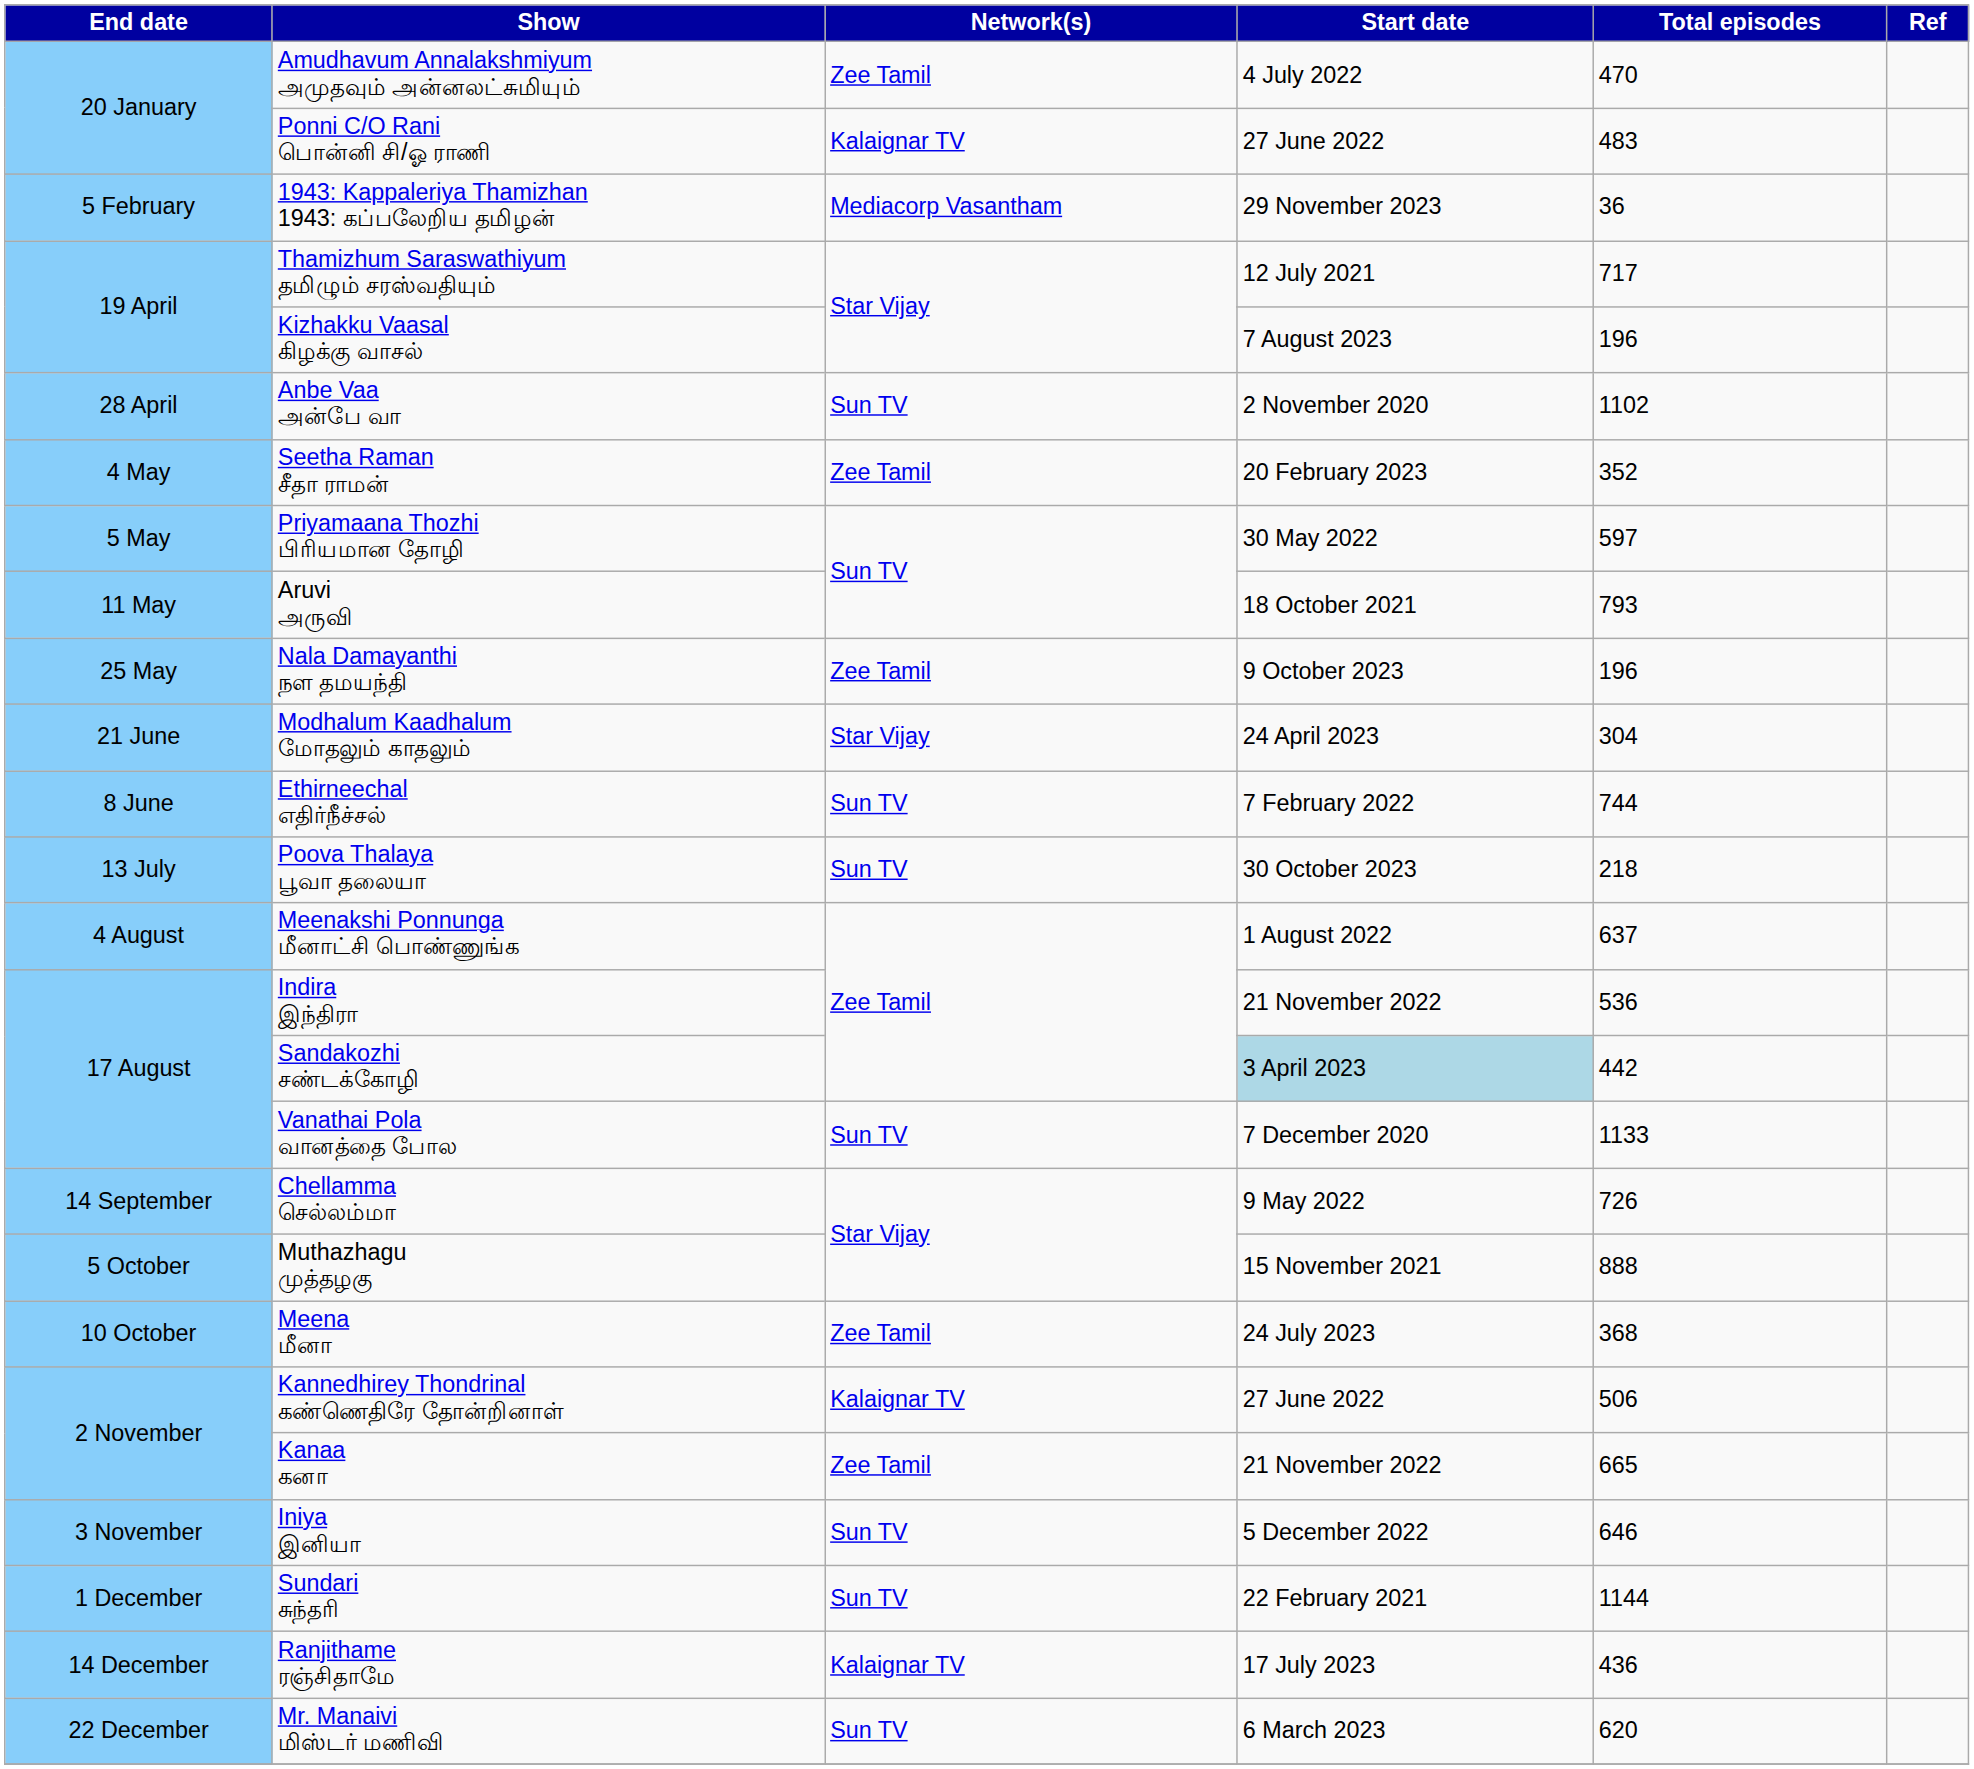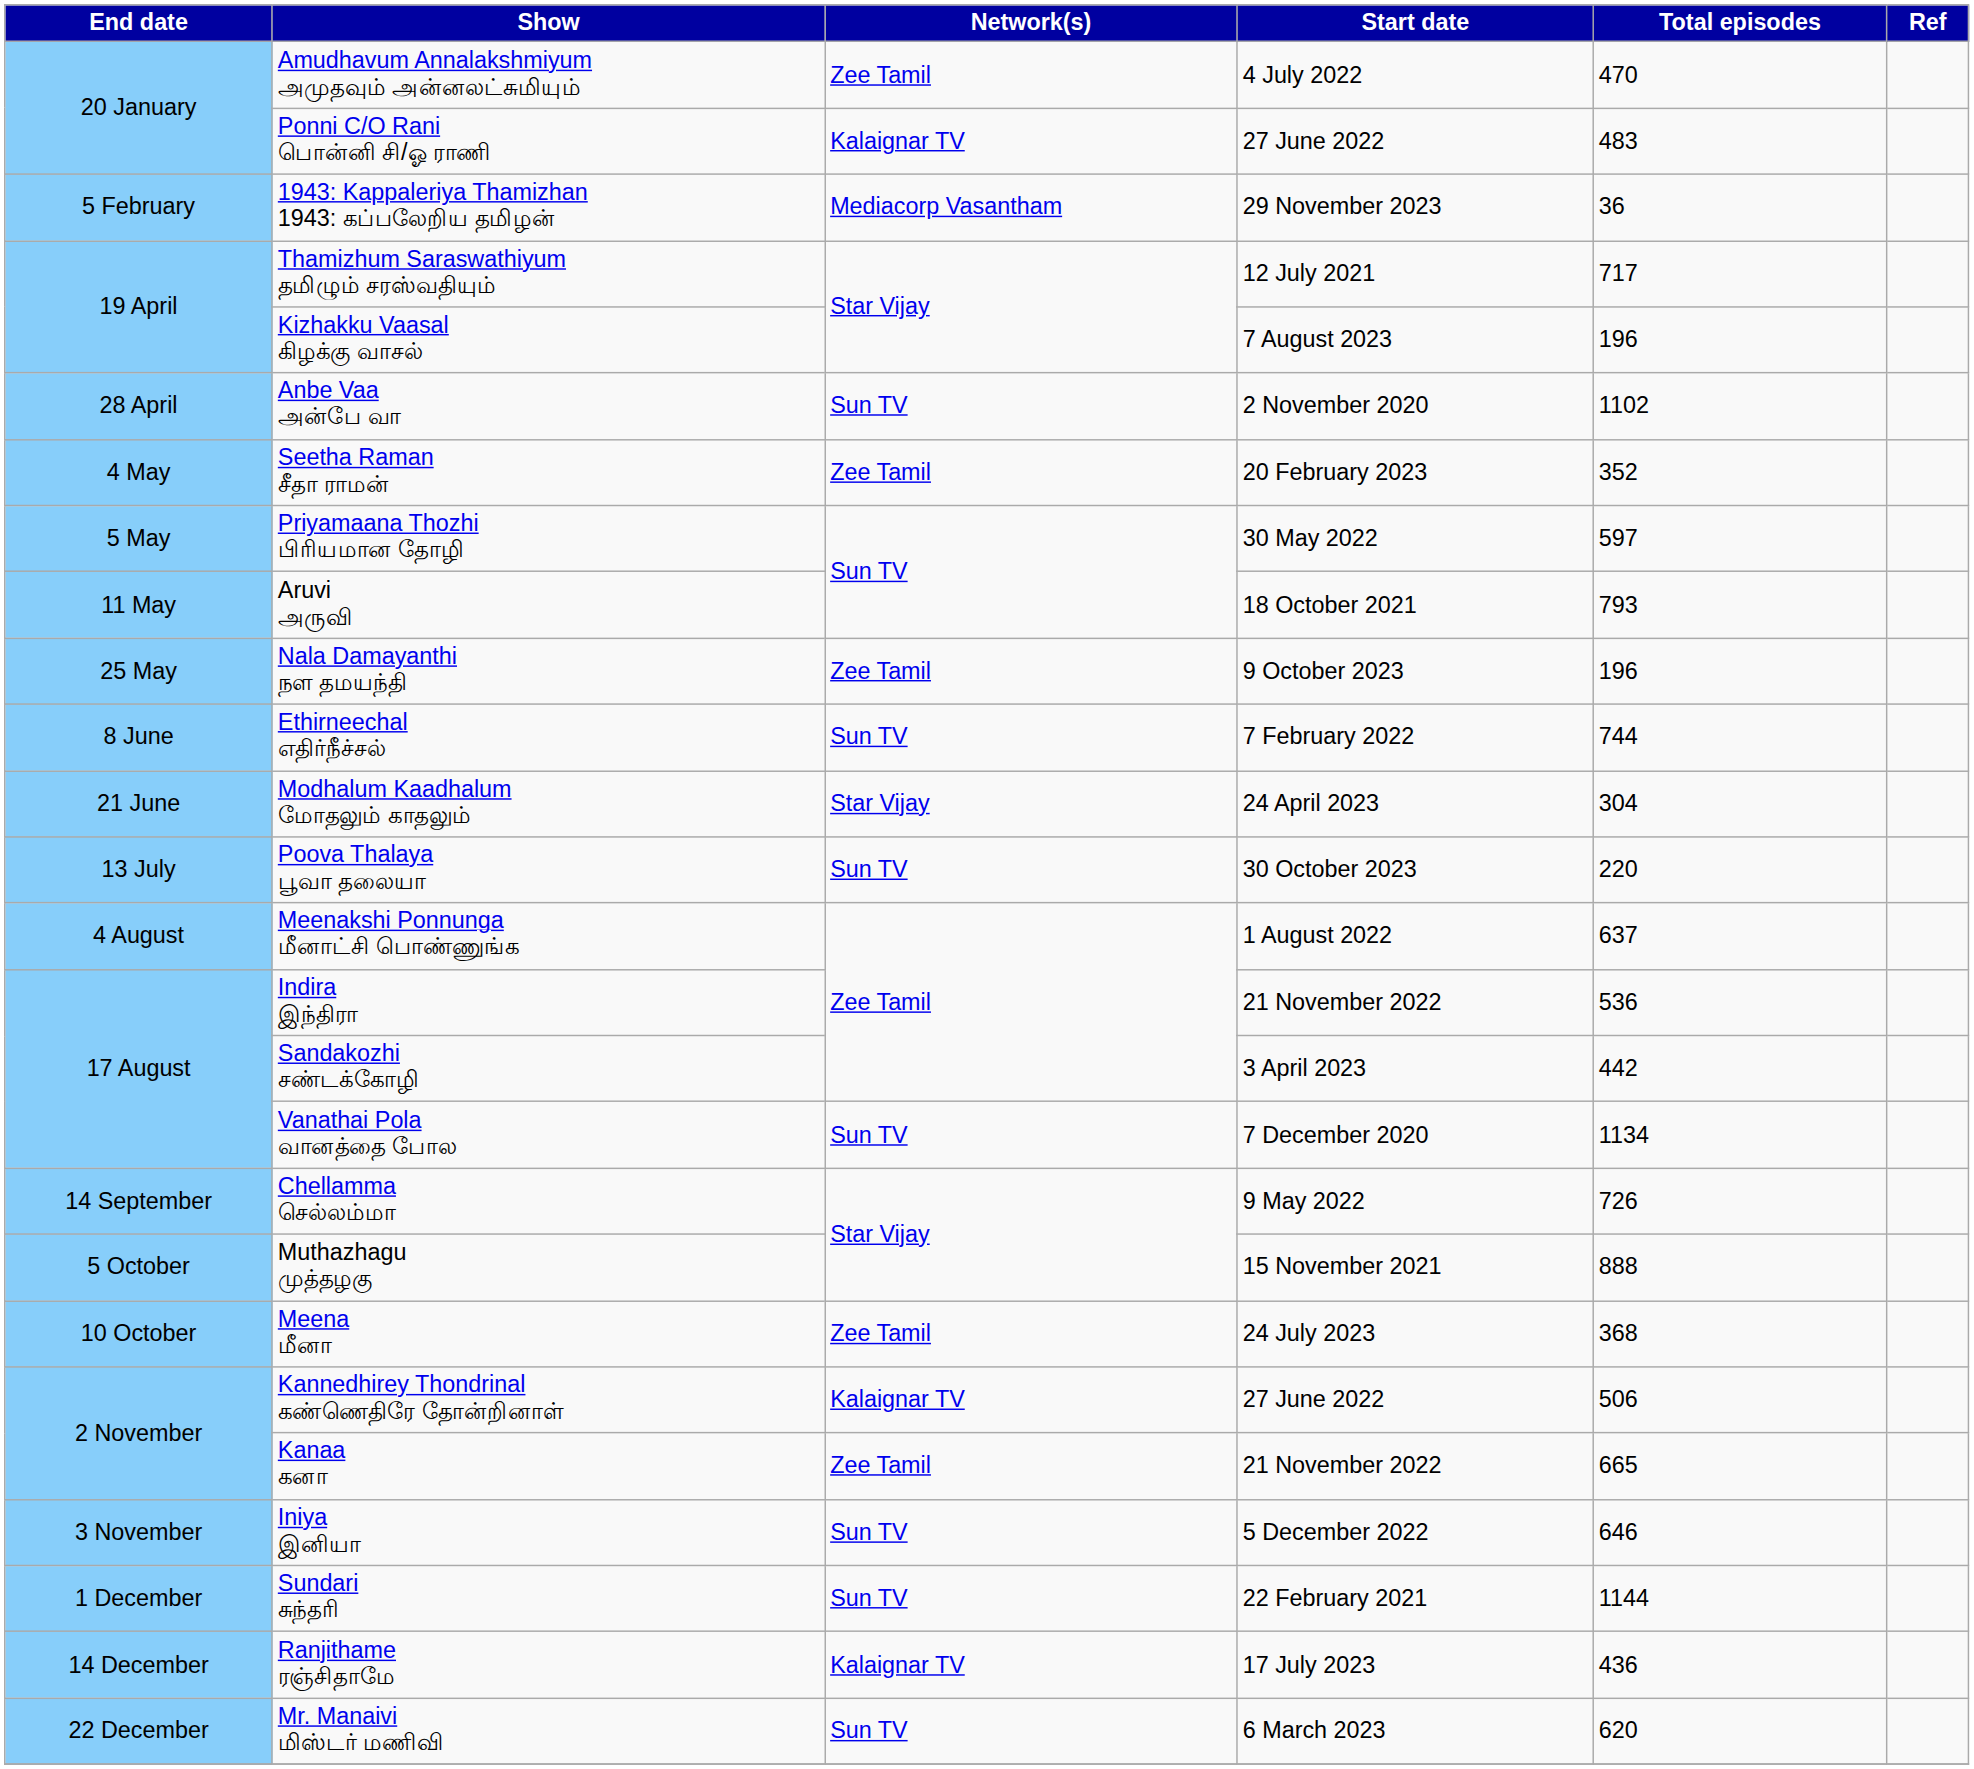rows swapped: (343, 801) <-> (395, 735)
(1618, 869) 218 -> (1618, 869) 220
(1304, 1068) lightblue background -> (1304, 1068) no background
(1624, 1134) 1133 -> (1624, 1134) 1134
